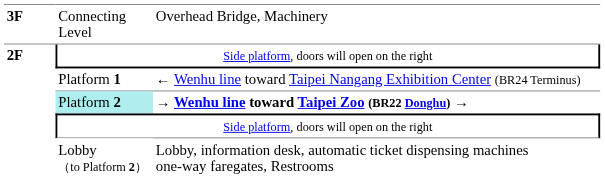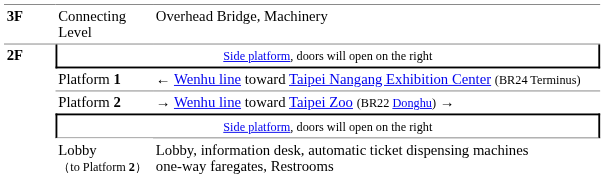(90, 102) paleturquoise background -> (90, 102) no background
(312, 102) bold -> (305, 102) normal
